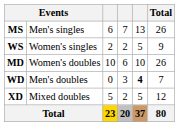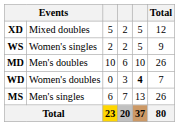rows swapped: (15, 29) <-> (15, 97)
(65, 63) Women's doubles -> (58, 63) Men's doubles
(58, 80) Men's doubles -> (65, 80) Women's doubles
